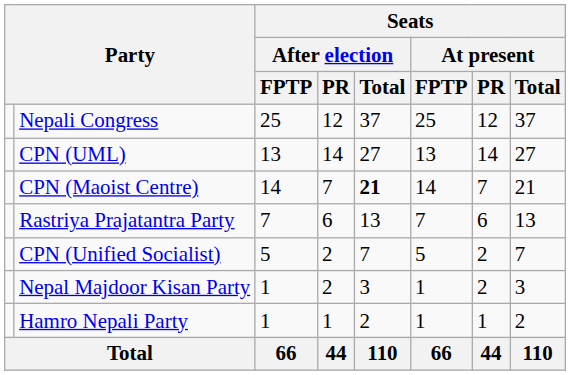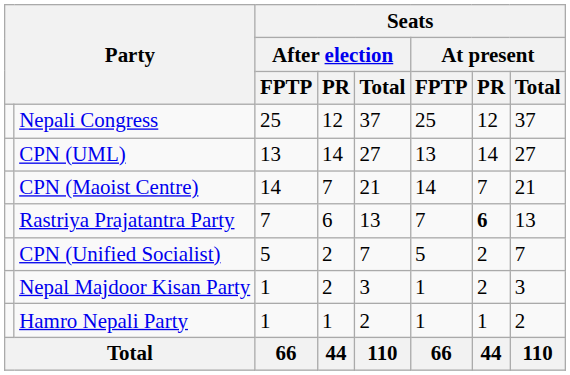(370, 187) bold -> (370, 187) normal
(482, 220) normal -> (482, 220) bold
